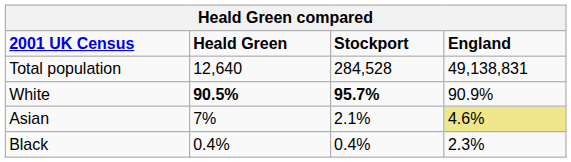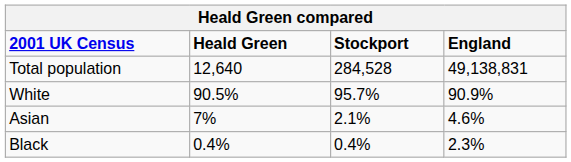(216, 94) bold -> (216, 94) normal
(357, 94) bold -> (357, 94) normal
(466, 119) khaki background -> (466, 119) no background
